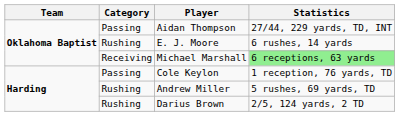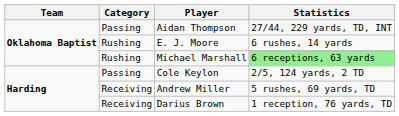(127, 58) Receiving -> (121, 58) Rushing
(322, 73) 1 reception, 76 yards, TD -> (308, 73) 2/5, 124 yards, 2 TD
(121, 89) Rushing -> (127, 89) Receiving
(121, 104) Rushing -> (127, 104) Receiving
(308, 104) 2/5, 124 yards, 2 TD -> (322, 104) 1 reception, 76 yards, TD
